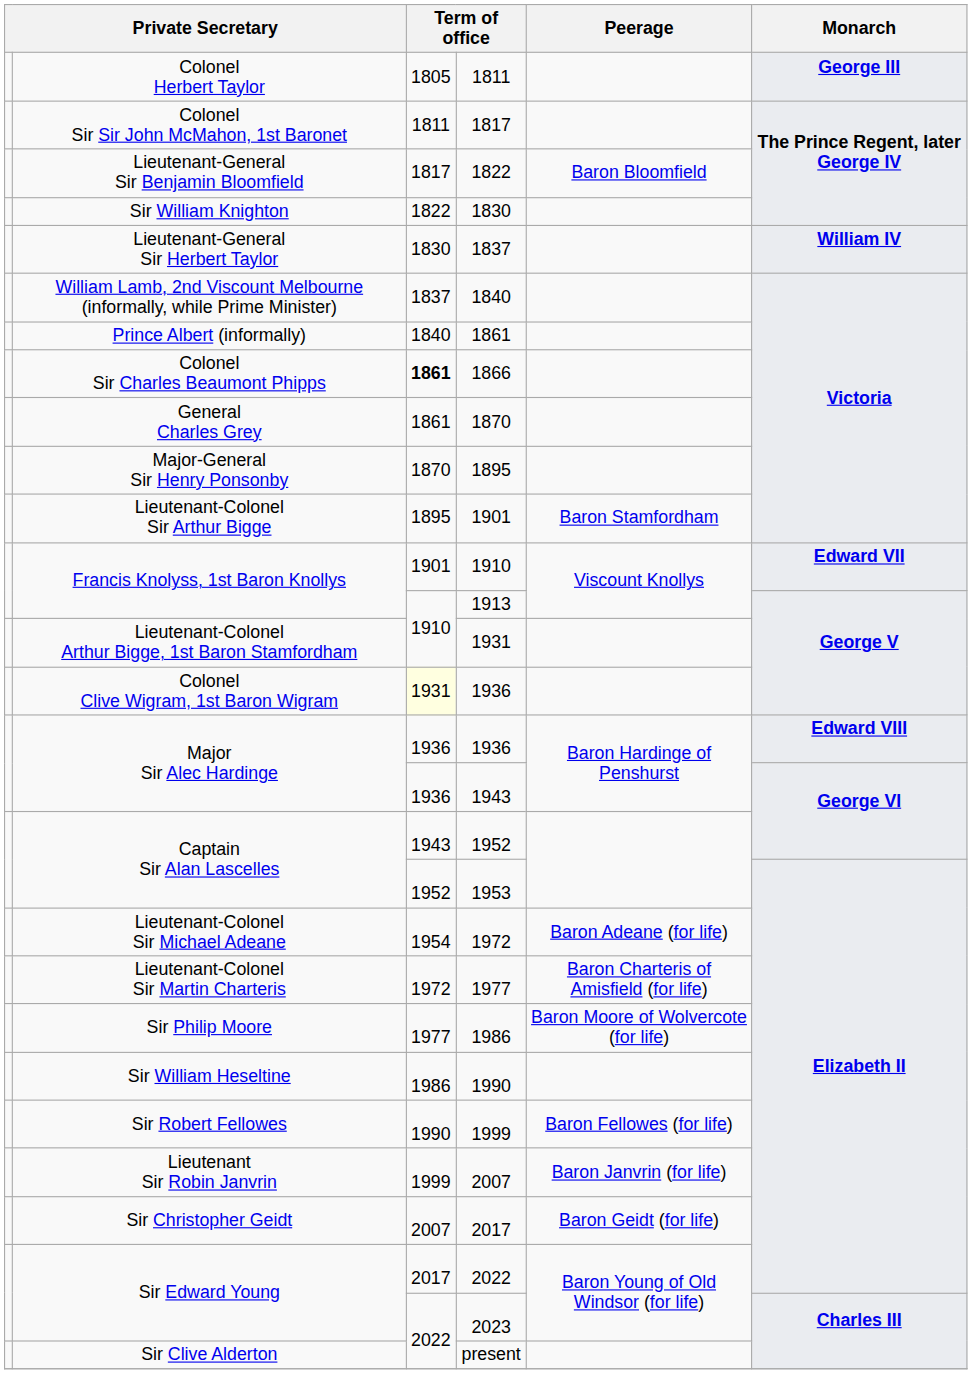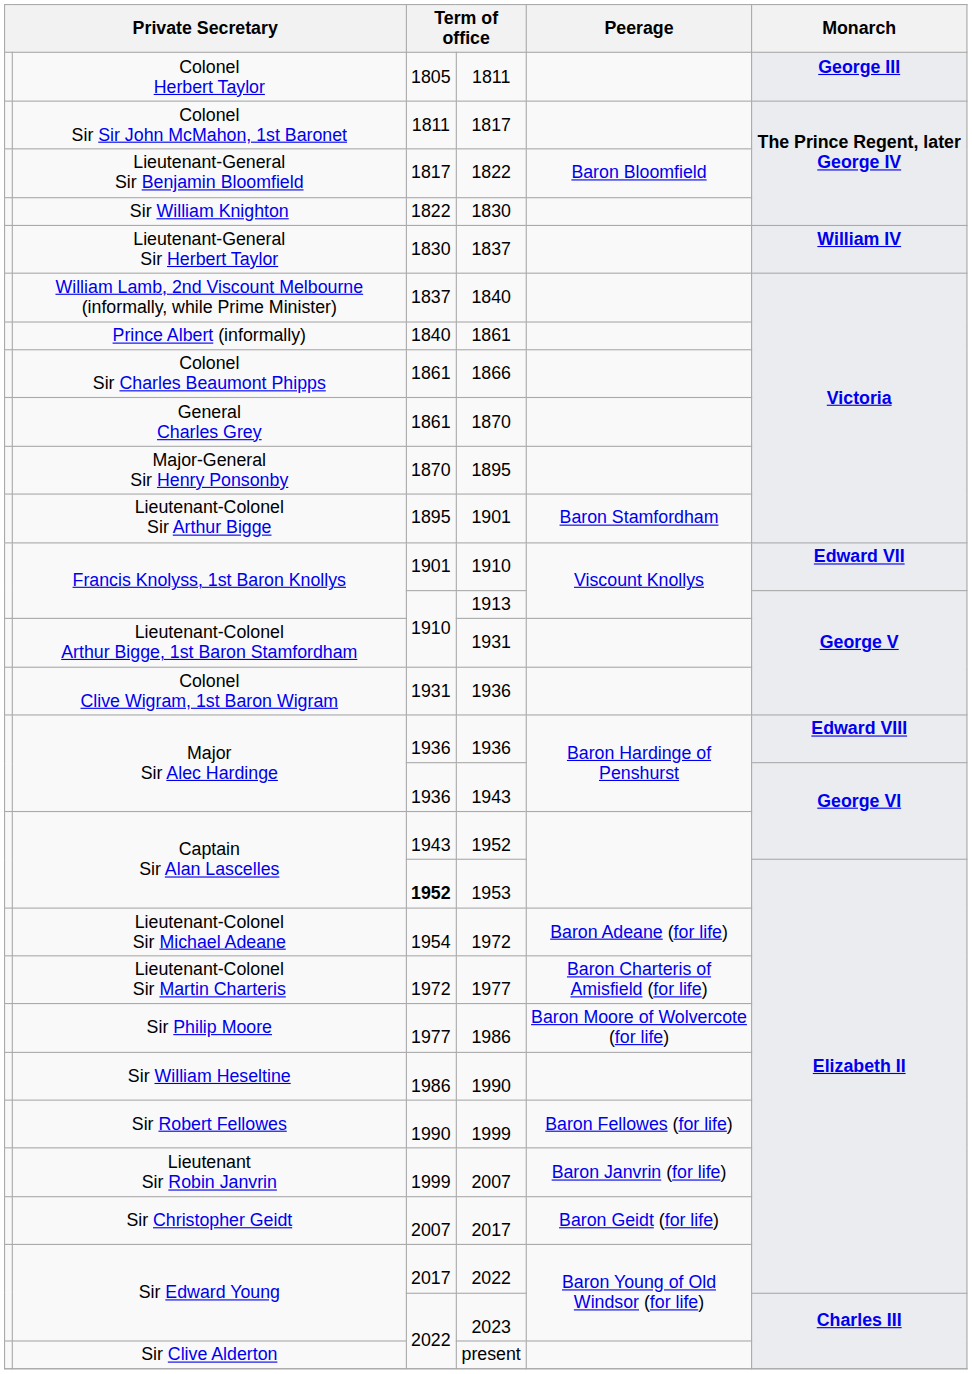(431, 373) bold -> (431, 373) normal
(431, 690) lightyellow background -> (431, 690) no background
(431, 893) normal -> (431, 893) bold
